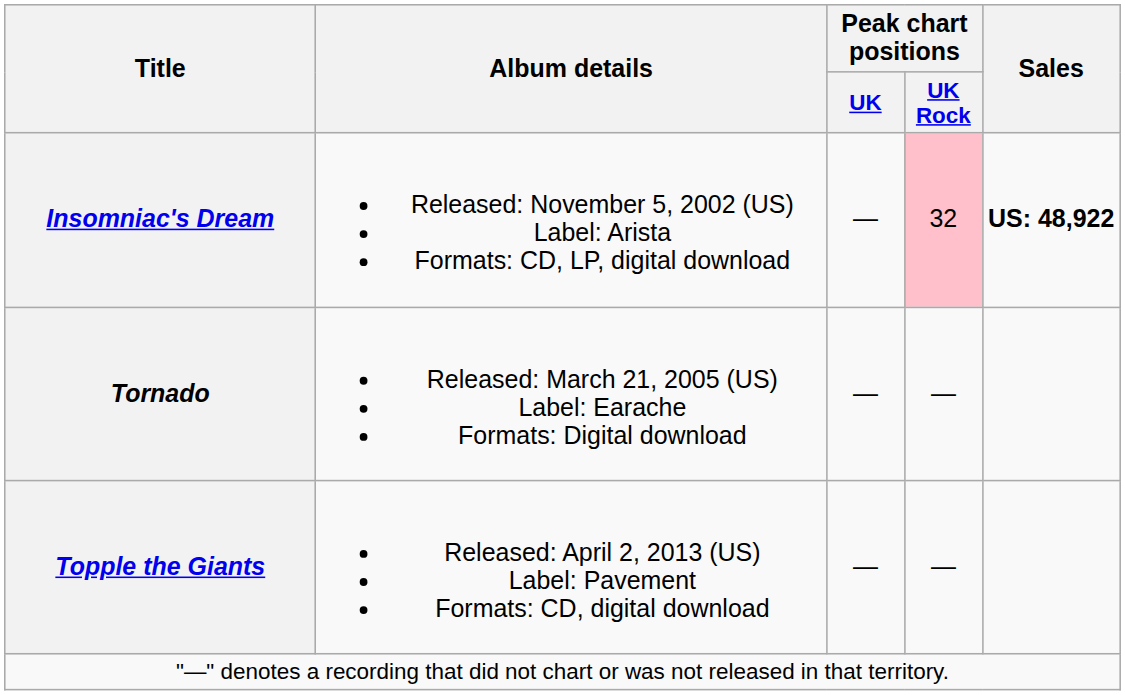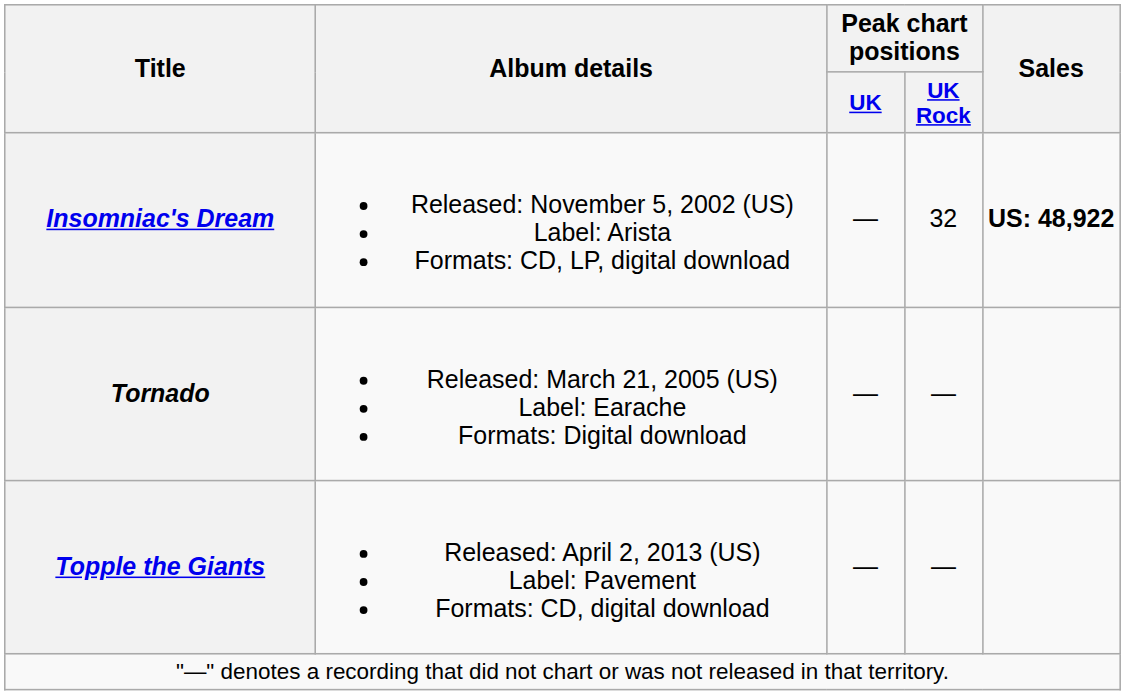(943, 219) pink background -> (943, 219) no background
